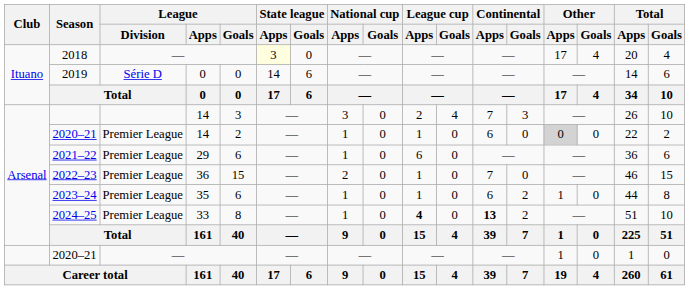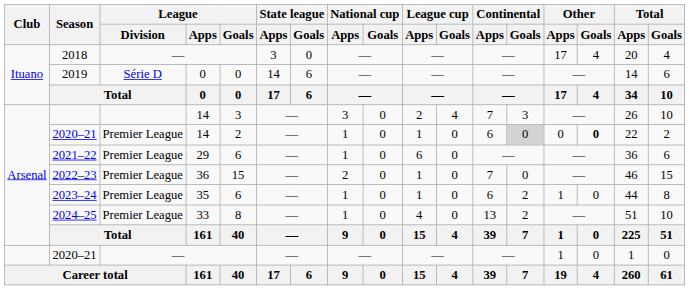(273, 54) lightyellow background -> (273, 54) no background
(525, 134) no background -> (525, 134) lightgrey background
(561, 134) lightgrey background -> (561, 134) no background
(596, 134) normal -> (596, 134) bold
(419, 214) bold -> (419, 214) normal
(490, 214) bold -> (490, 214) normal
